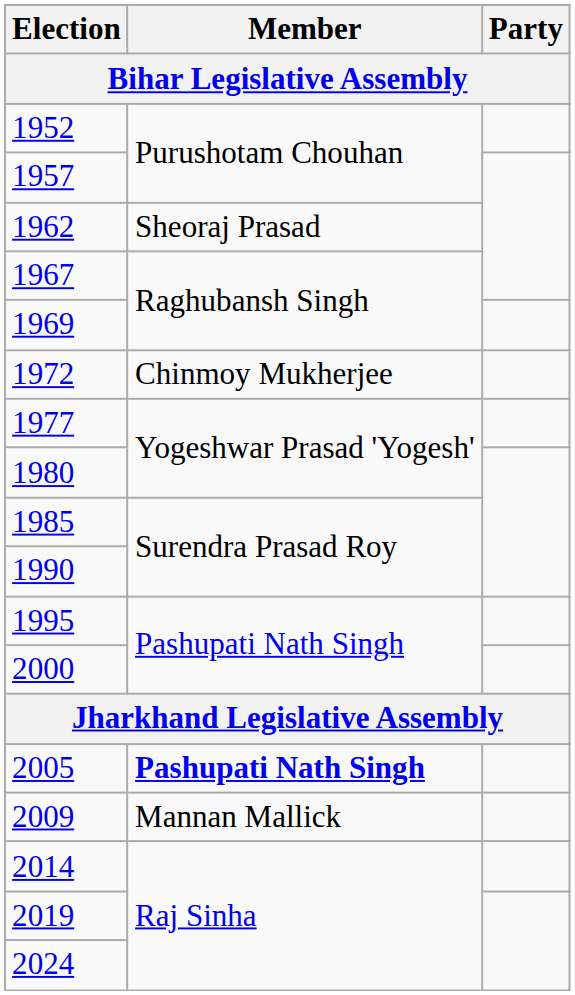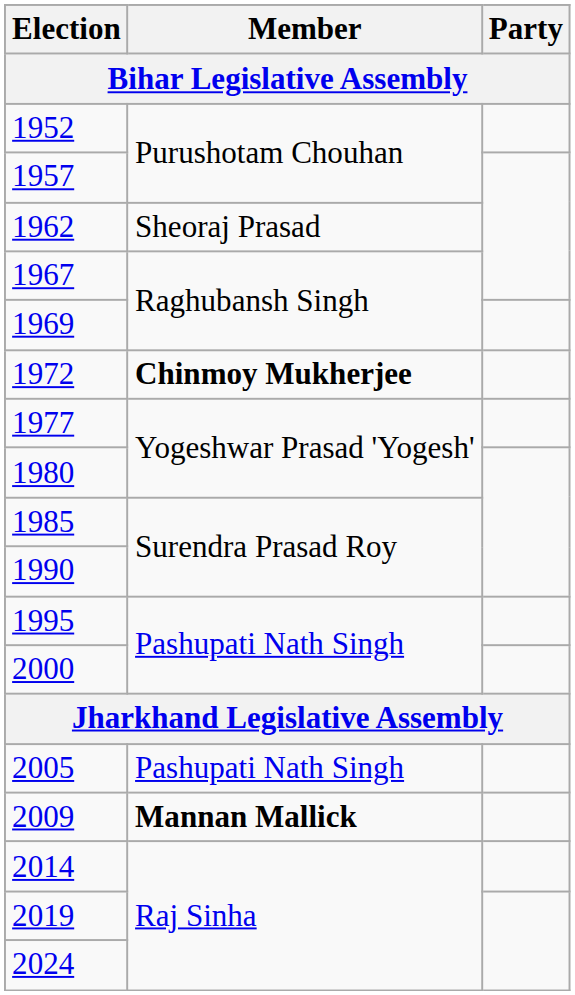(264, 373) normal -> (273, 373) bold
(280, 767) bold -> (270, 767) normal
(238, 816) normal -> (246, 816) bold
